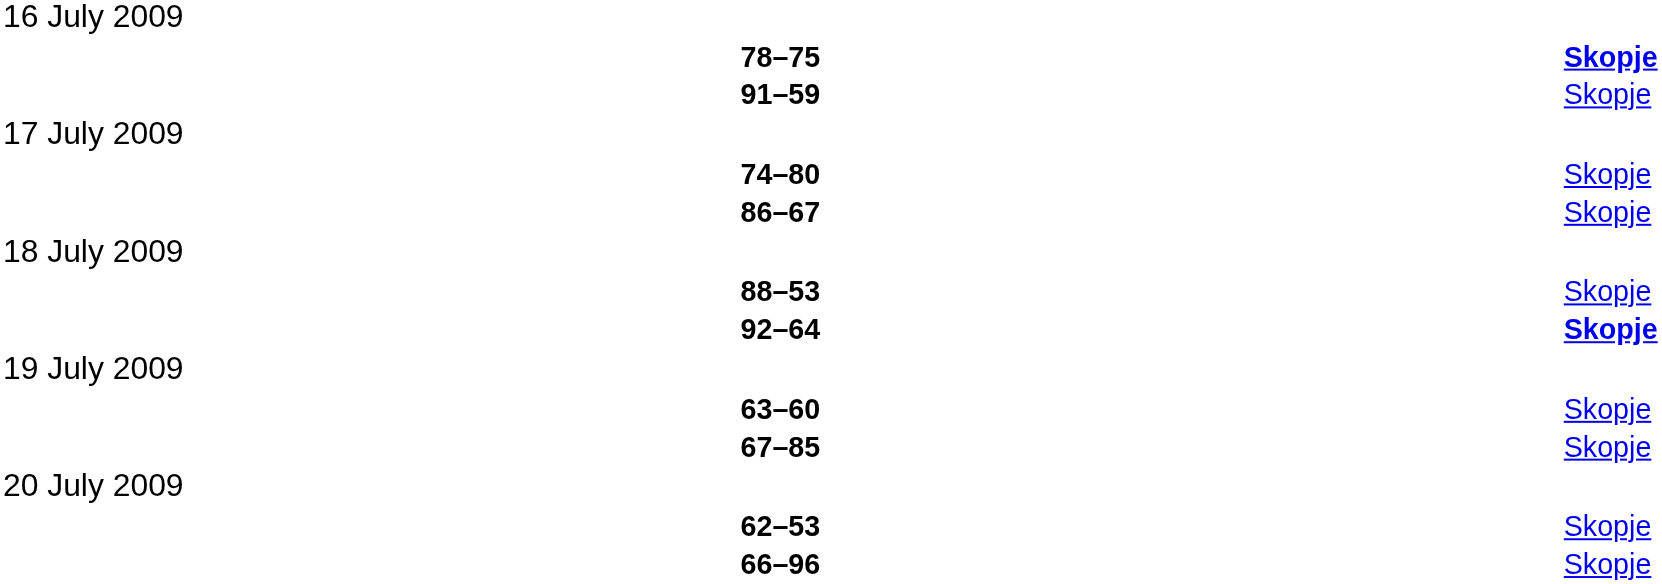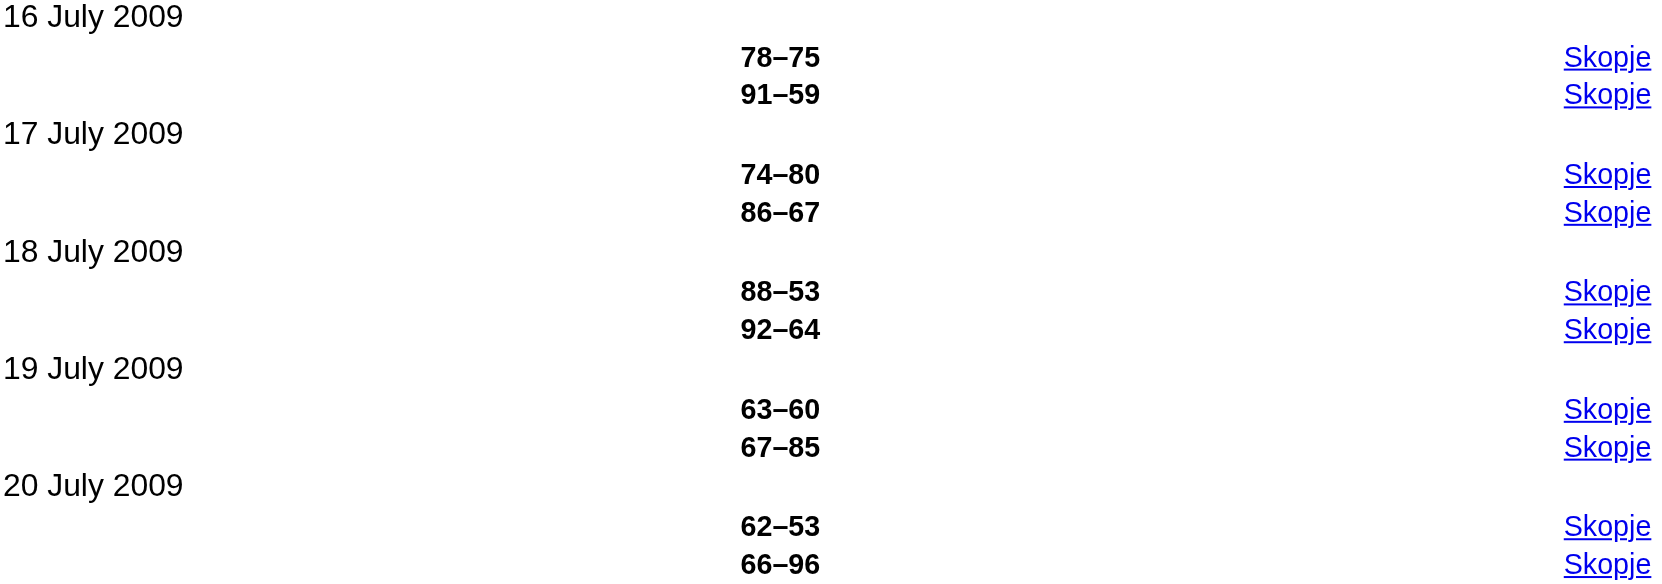(1611, 57) bold -> (1608, 57) normal
(1611, 329) bold -> (1608, 329) normal
